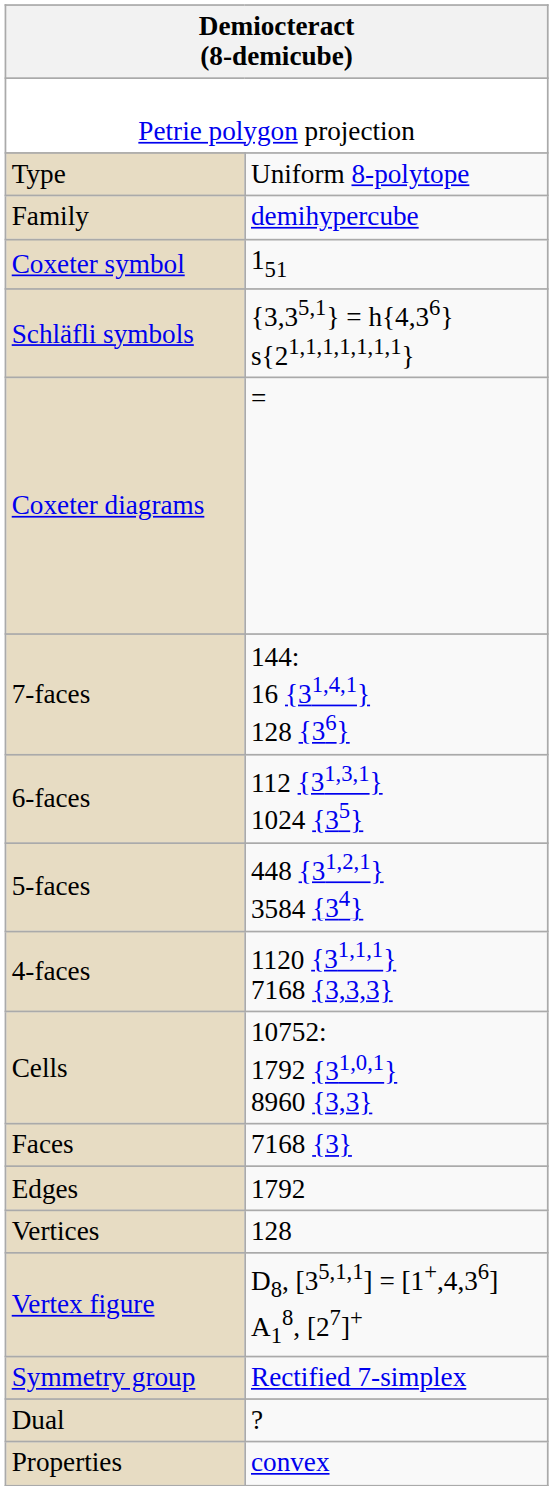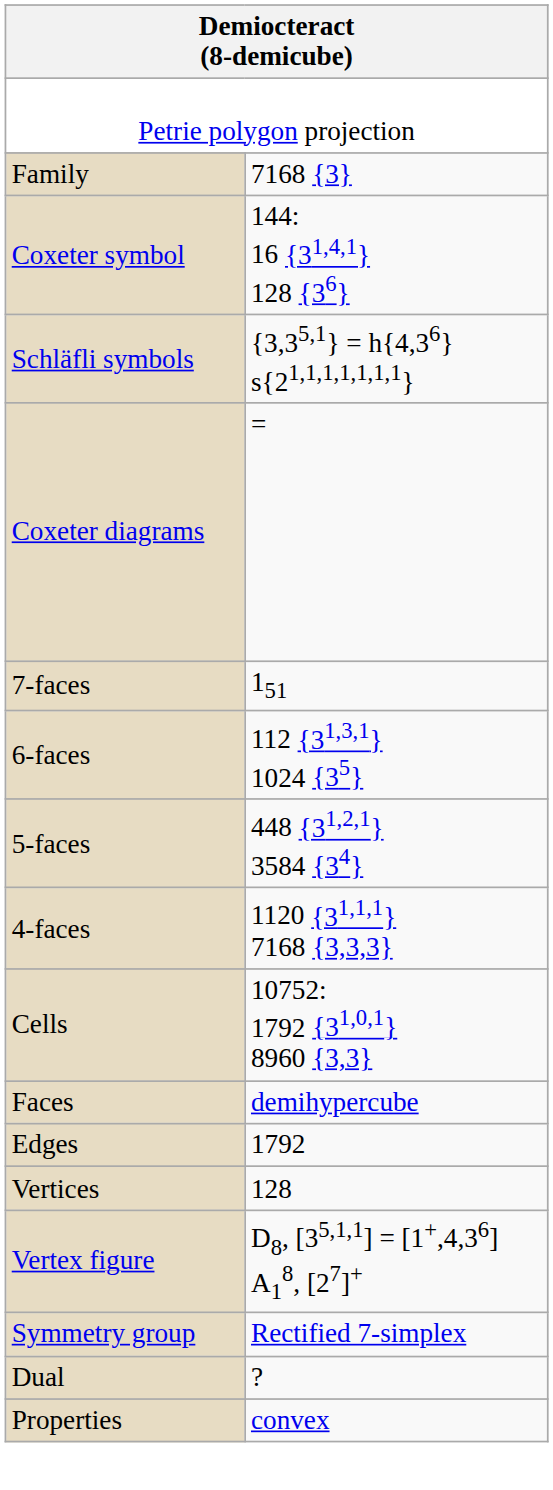- row: (39, 173)
(335, 216) demihypercube -> (301, 173) 7168 {3}
(269, 263) 151 -> (311, 254) 144: 16 {31,4,1} 128 {36}
(311, 694) 144: 16 {31,4,1} 128 {36} -> (269, 685) 151
(301, 1144) 7168 {3} -> (335, 1101) demihypercube
